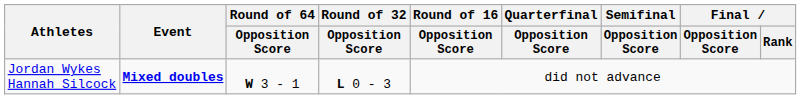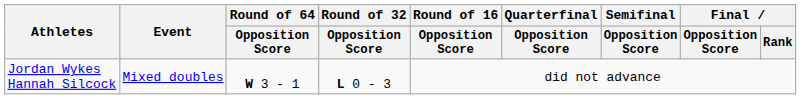(173, 77) bold -> (173, 77) normal
